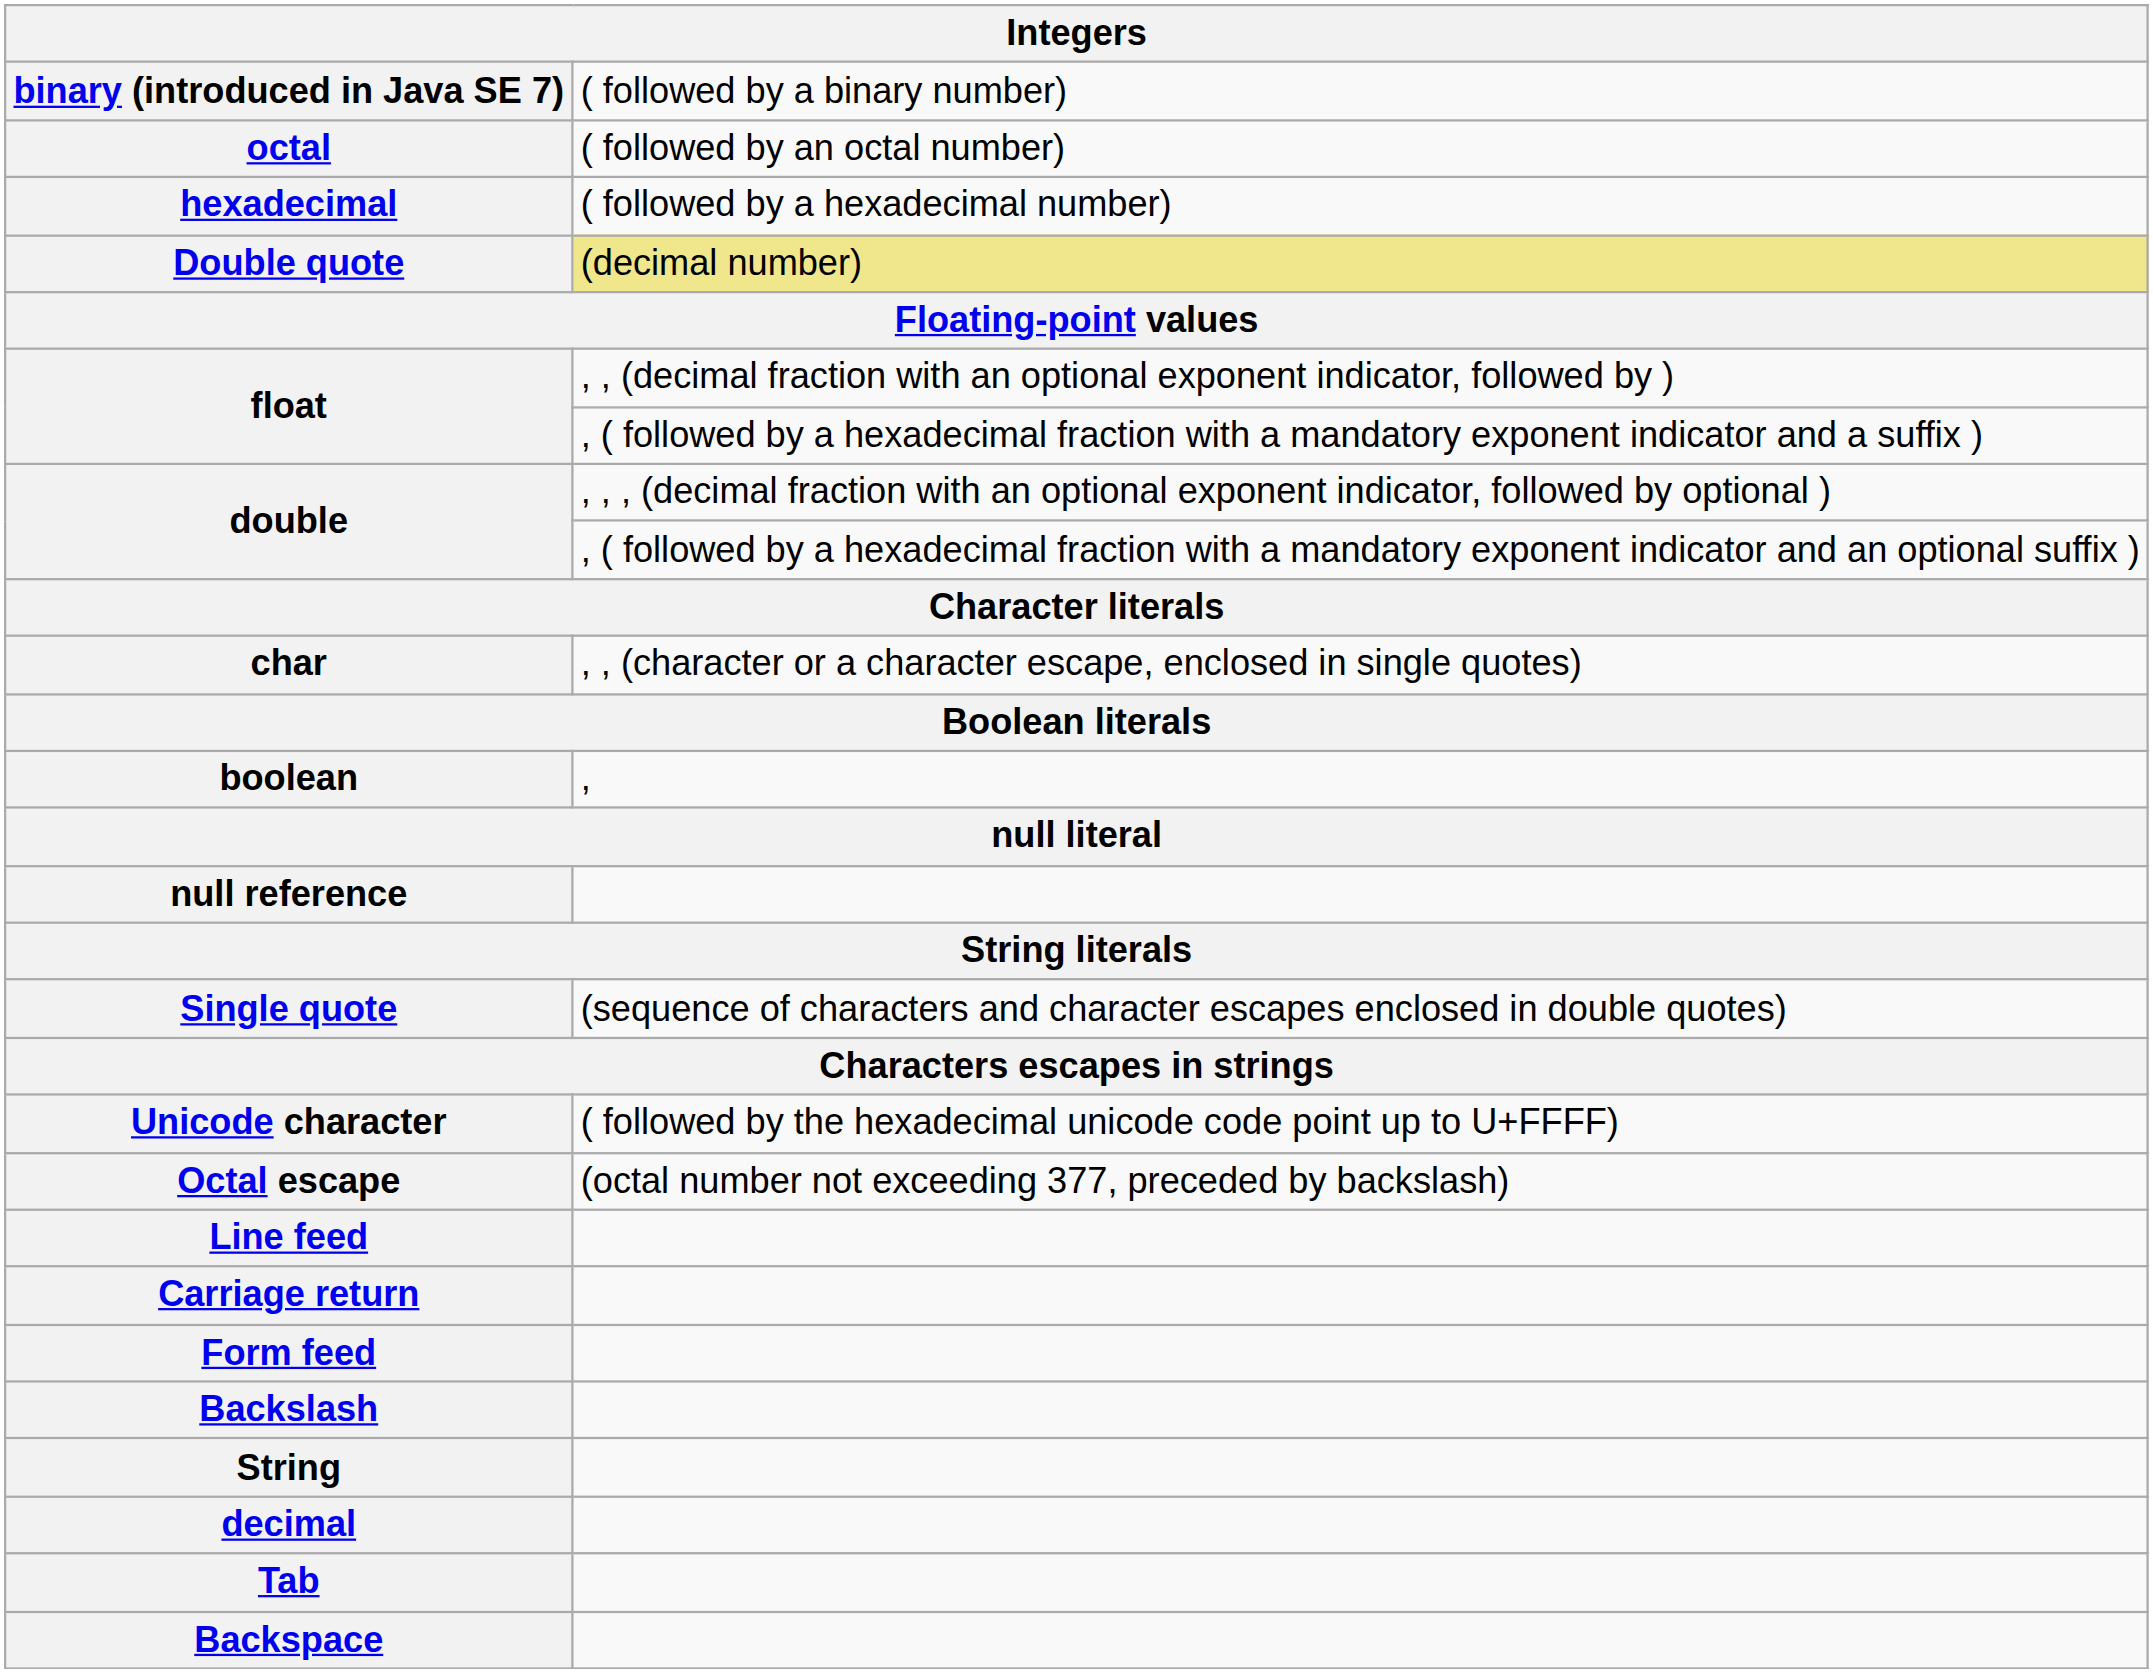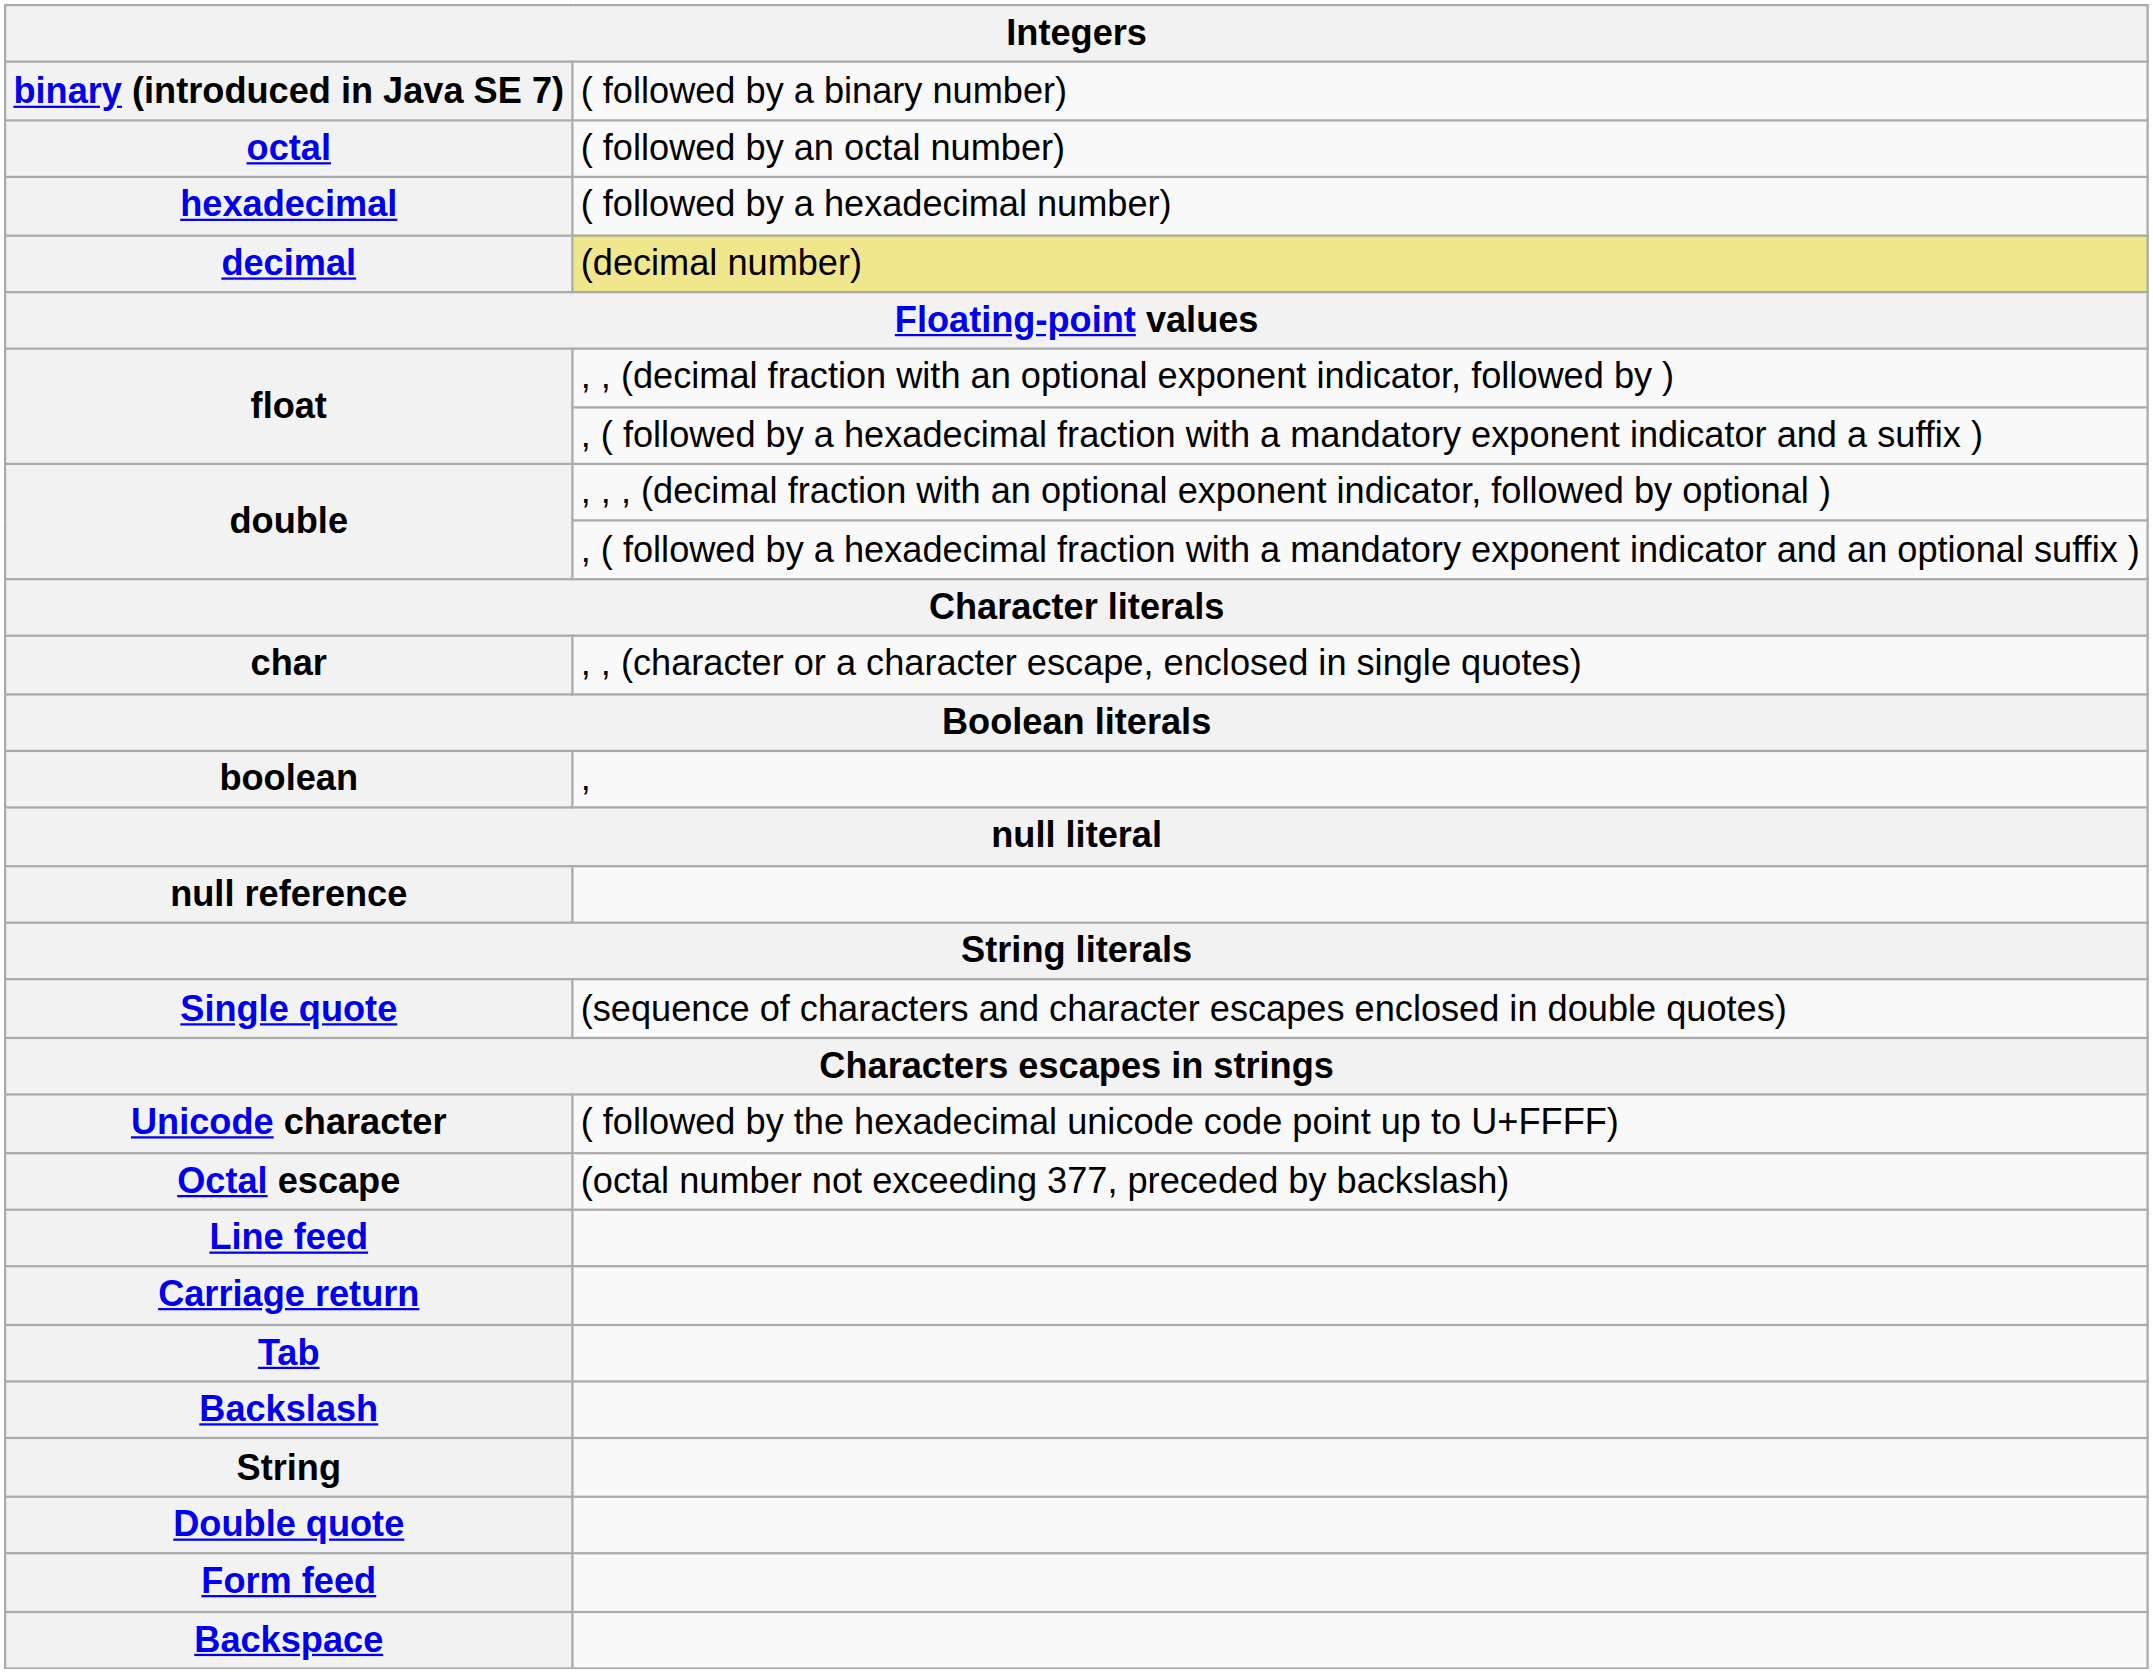(289, 262) Double quote -> (289, 262) decimal
(289, 1352) Form feed -> (289, 1352) Tab
(289, 1524) decimal -> (289, 1524) Double quote
(289, 1581) Tab -> (289, 1581) Form feed
